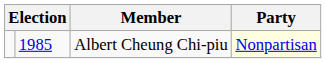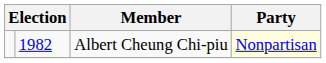(35, 44) 1985 -> (35, 44) 1982
